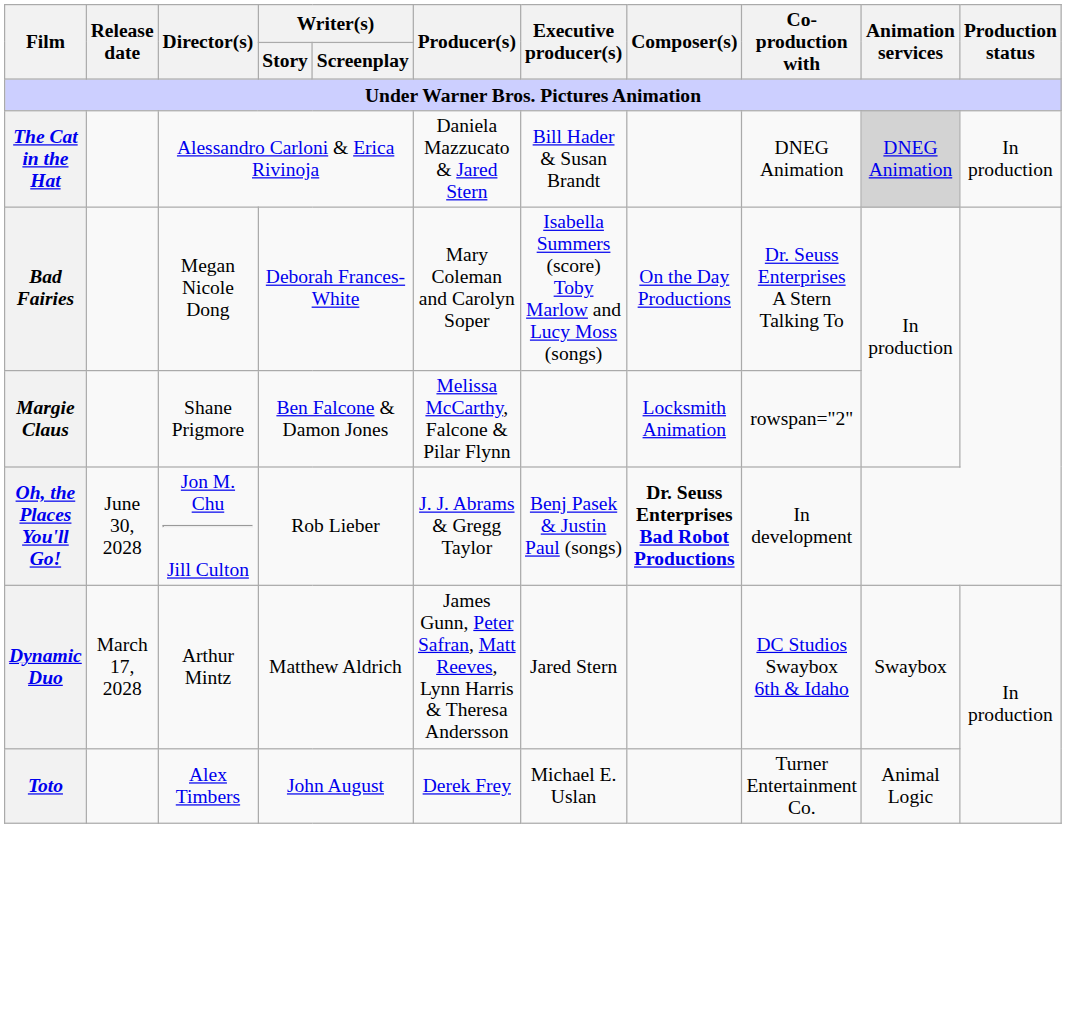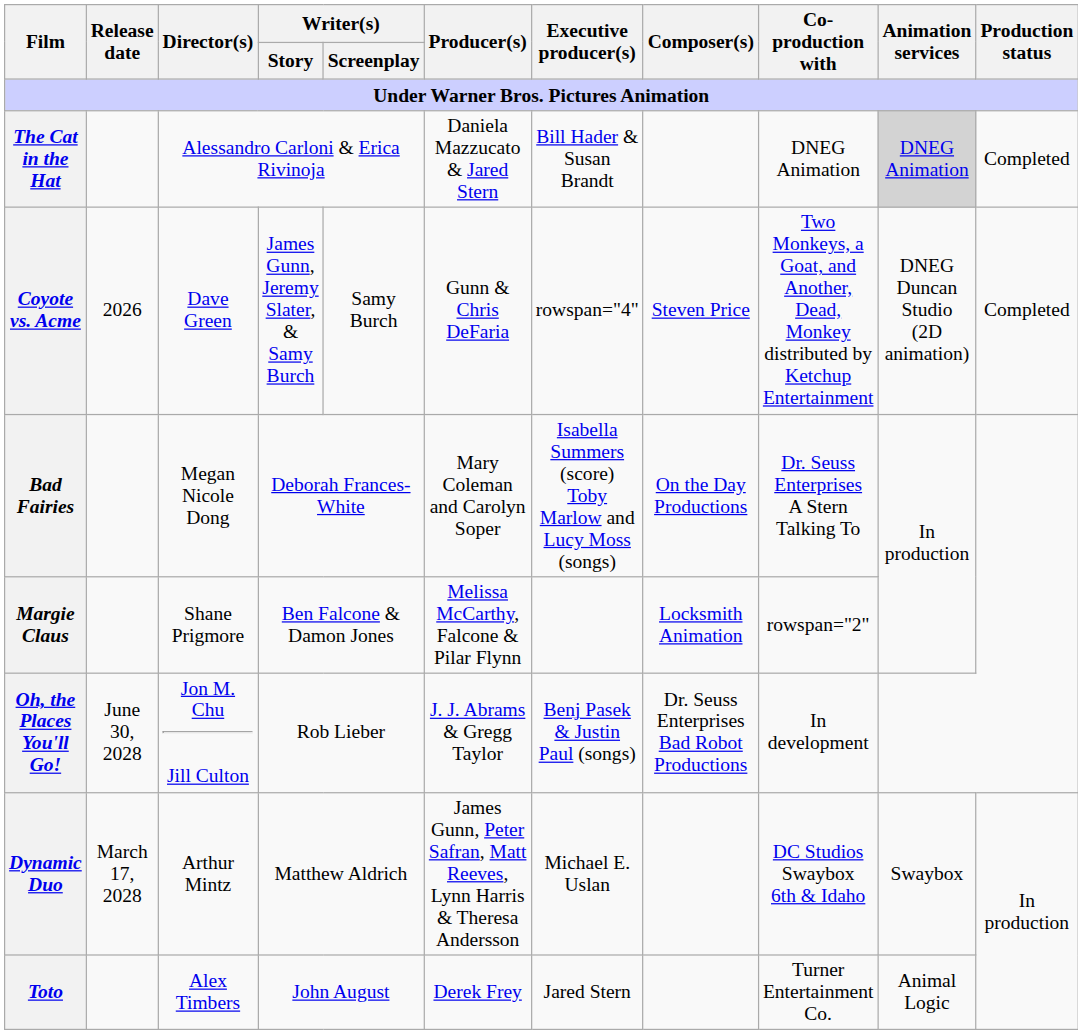(1010, 158) In production -> (1027, 158) Completed
+ row: (45, 310)
(684, 526) bold -> (701, 732) normal
(574, 666) Jared Stern -> (587, 873) Michael E. Uslan
(574, 785) Michael E. Uslan -> (587, 992) Jared Stern
